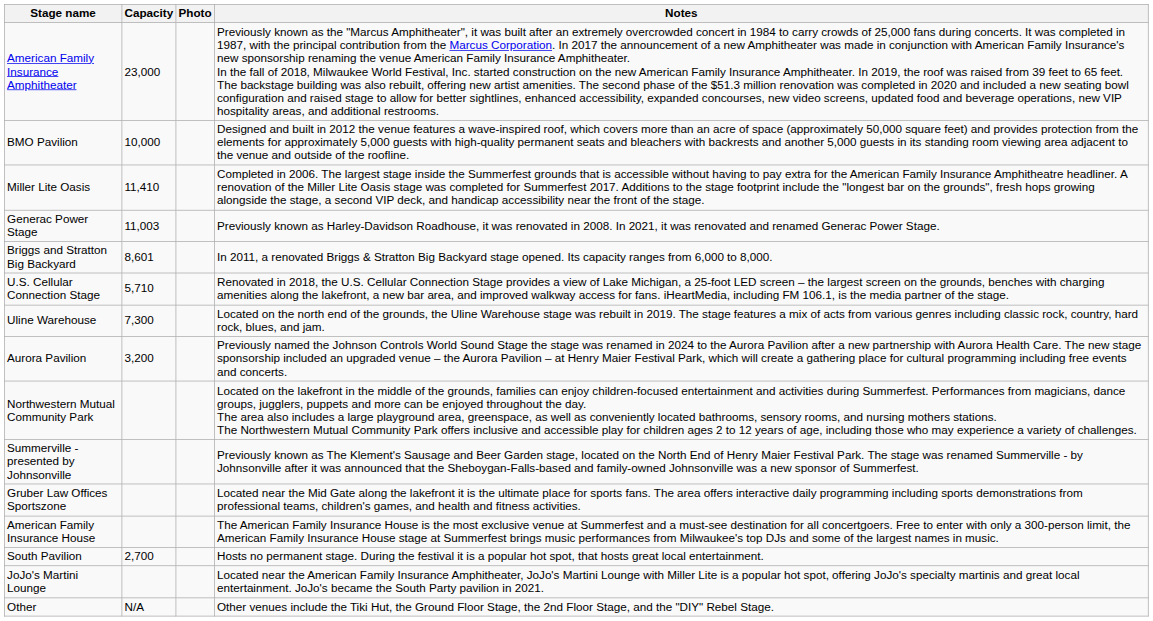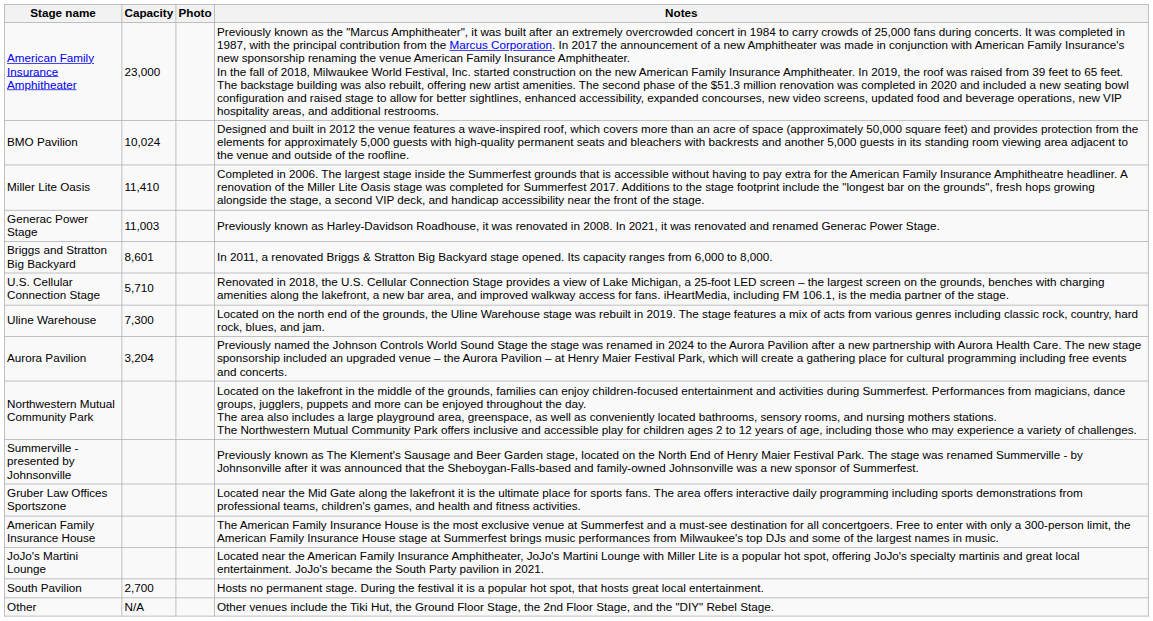(142, 142) 10,000 -> (142, 142) 10,024
(139, 359) 3,200 -> (139, 359) 3,204
rows swapped: (43, 581) <-> (44, 556)
